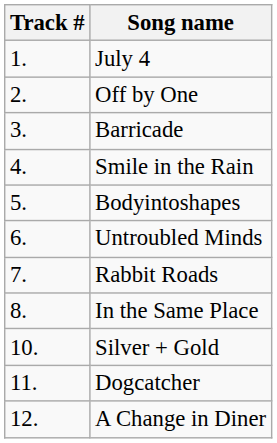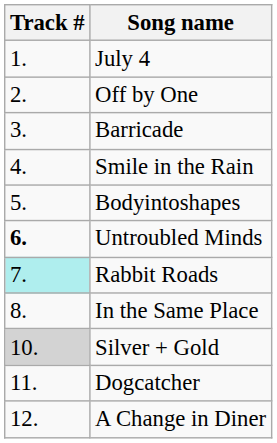(18, 238) normal -> (18, 238) bold
(18, 274) no background -> (18, 274) paleturquoise background
(24, 346) no background -> (24, 346) lightgrey background
